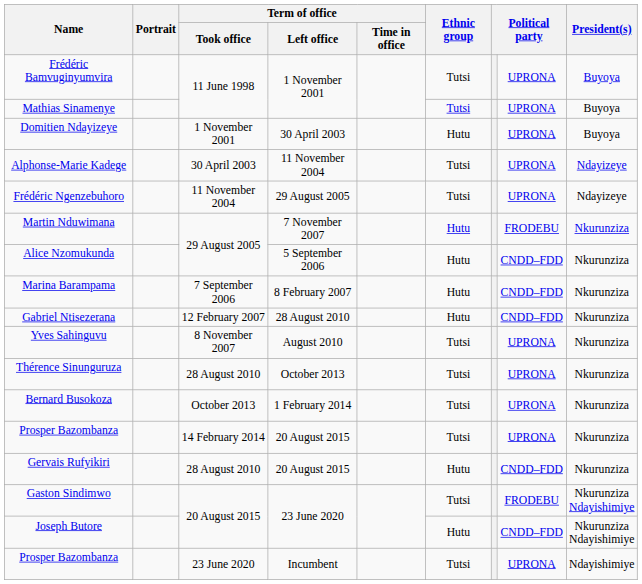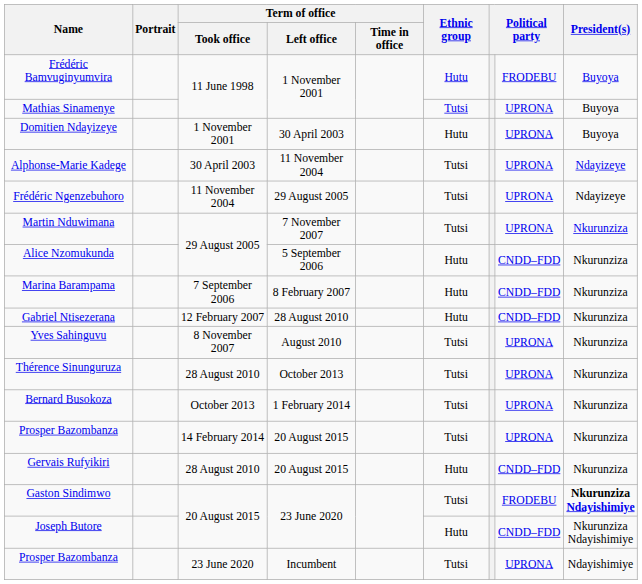(458, 77) Tutsi -> (456, 77) Hutu
(532, 77) UPRONA -> (529, 77) FRODEBU
(458, 228) Hutu -> (456, 228) Tutsi
(532, 228) FRODEBU -> (529, 228) UPRONA
(602, 500) normal -> (600, 500) bold
